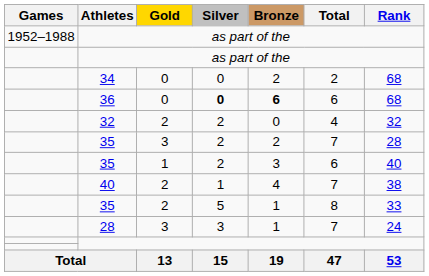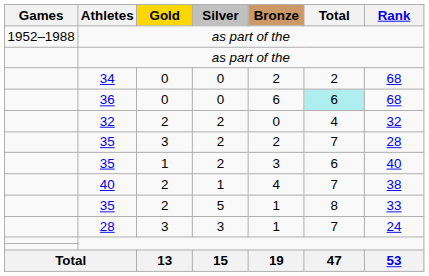(221, 100) bold -> (221, 100) normal
(276, 100) bold -> (276, 100) normal
(334, 100) no background -> (334, 100) paleturquoise background
